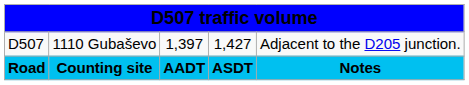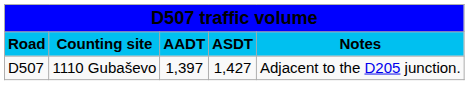rows swapped: (27, 67) <-> (26, 44)
